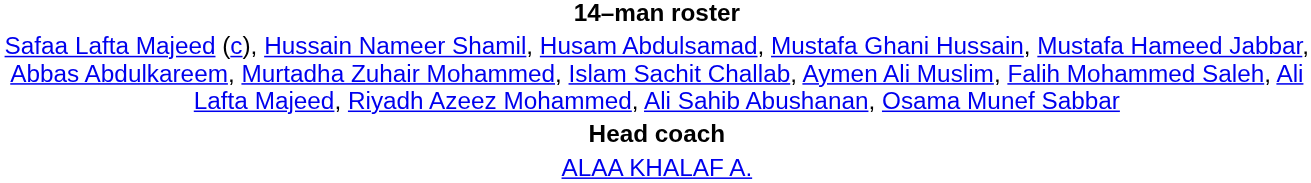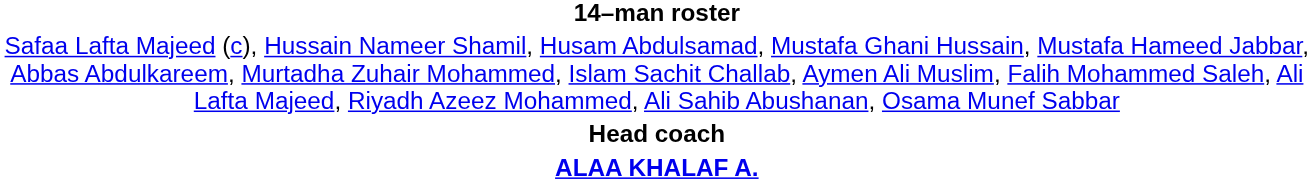(657, 168) normal -> (657, 168) bold
